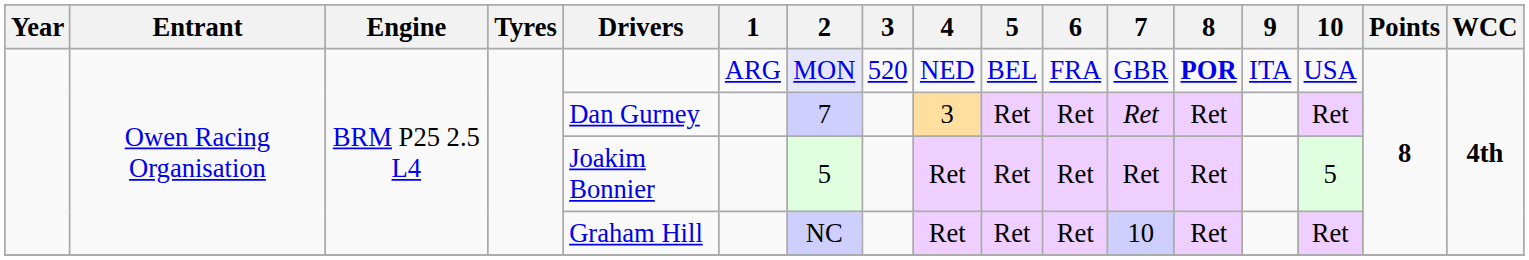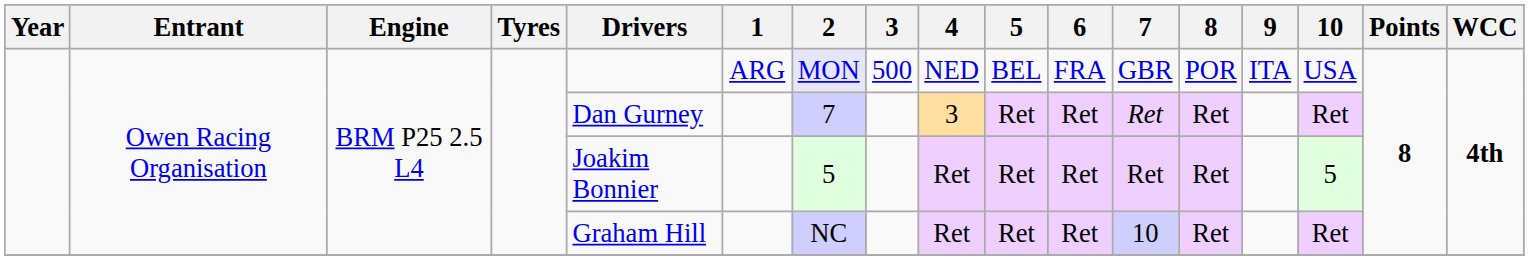(888, 70) 520 -> (892, 70) 500
(1209, 70) bold -> (1211, 70) normal
